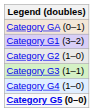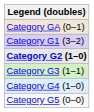(45, 56) normal -> (47, 56) bold
(47, 101) bold -> (45, 101) normal
